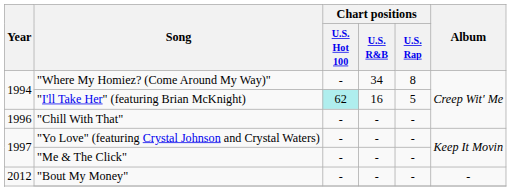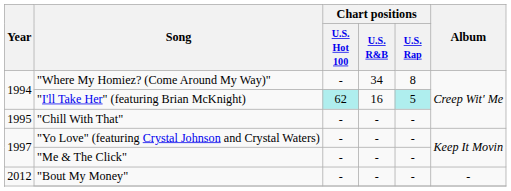(413, 99) no background -> (413, 99) paleturquoise background
(19, 118) 1996 -> (19, 118) 1995
